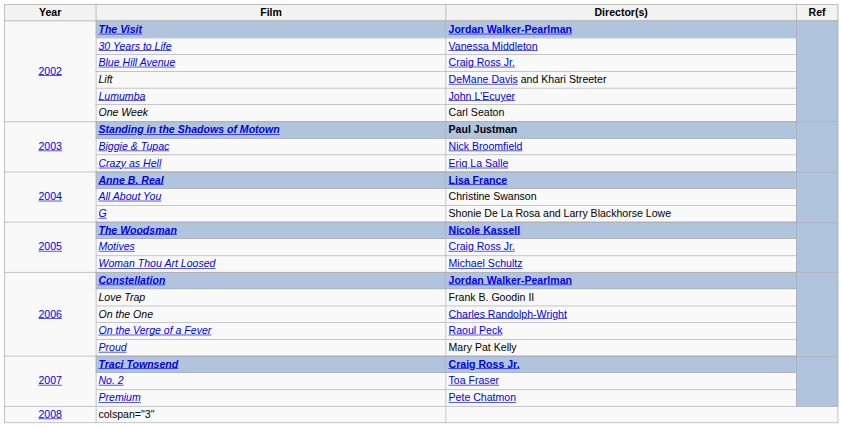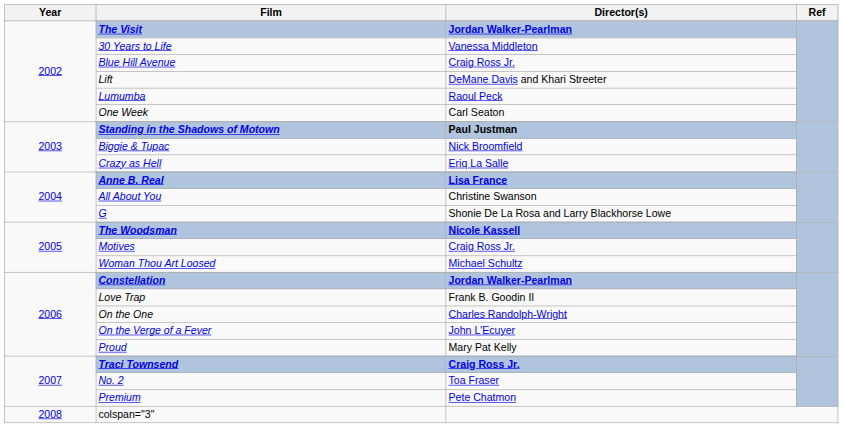(482, 96) John L'Ecuyer -> (476, 96) Raoul Peck
(476, 331) Raoul Peck -> (482, 331) John L'Ecuyer
